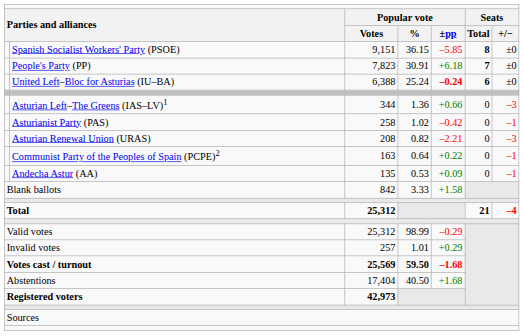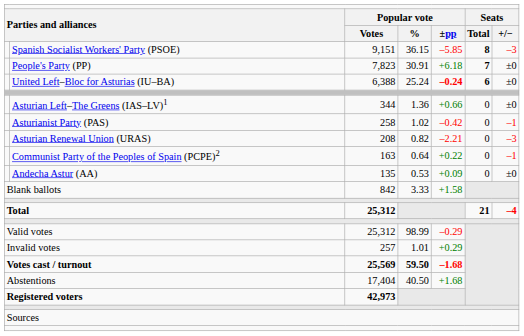(511, 49) ±0 -> (512, 49) –3
(512, 104) –3 -> (511, 104) ±0
(512, 173) –1 -> (511, 173) ±0
